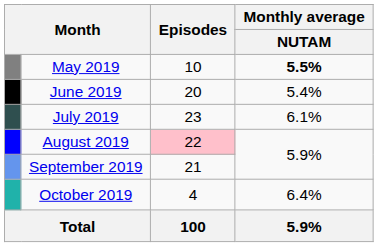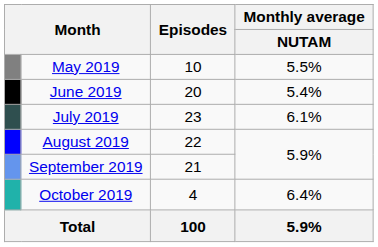(304, 67) bold -> (304, 67) normal
(193, 142) pink background -> (193, 142) no background
